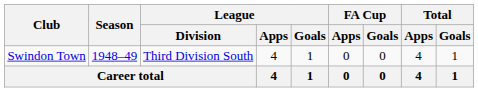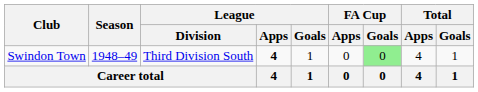(274, 55) normal -> (274, 55) bold
(382, 55) no background -> (382, 55) lightgreen background
